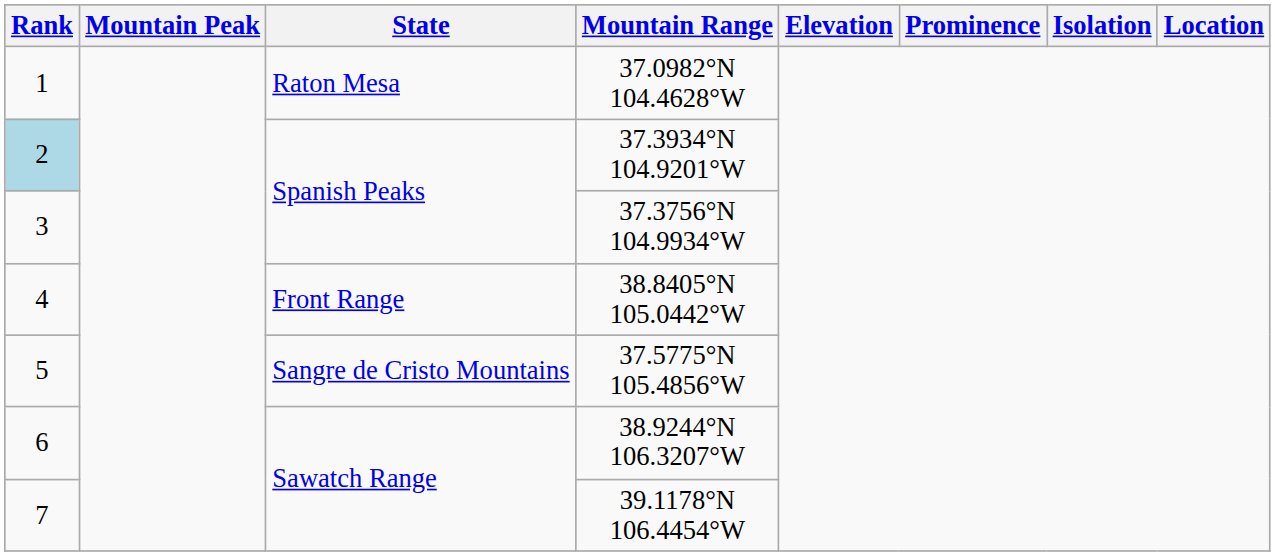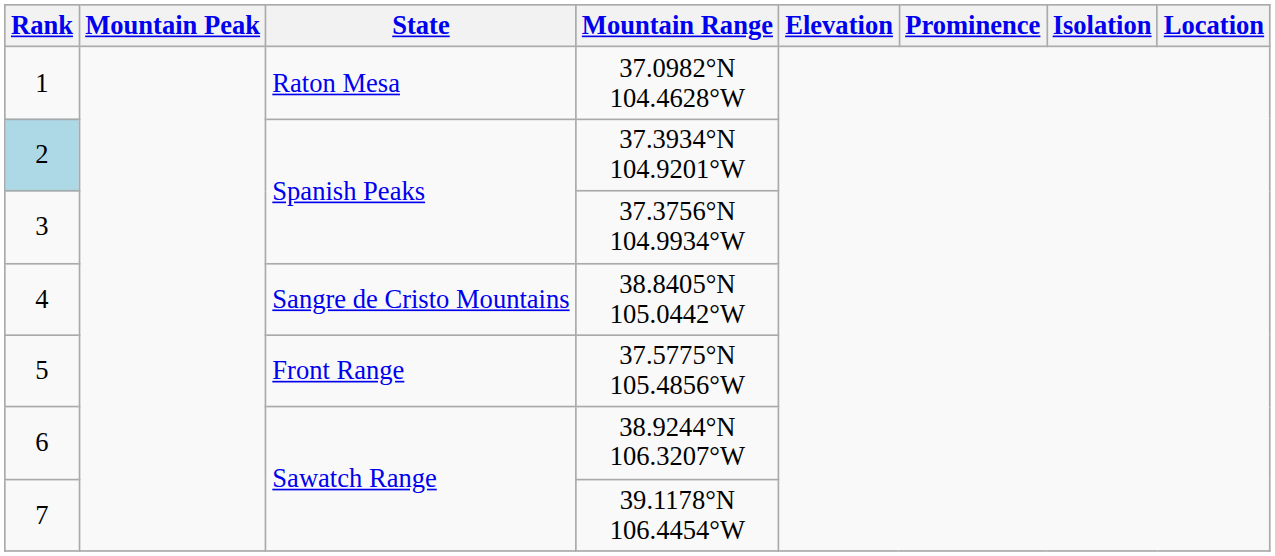(338, 298) Front Range -> (421, 298) Sangre de Cristo Mountains
(421, 370) Sangre de Cristo Mountains -> (338, 370) Front Range
